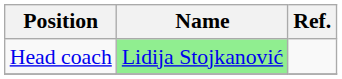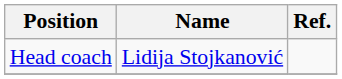(202, 56) lightgreen background -> (202, 56) no background
